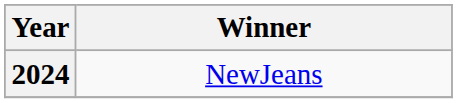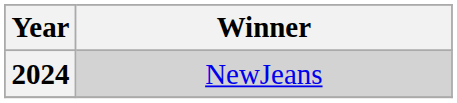(264, 73) no background -> (264, 73) lightgrey background
